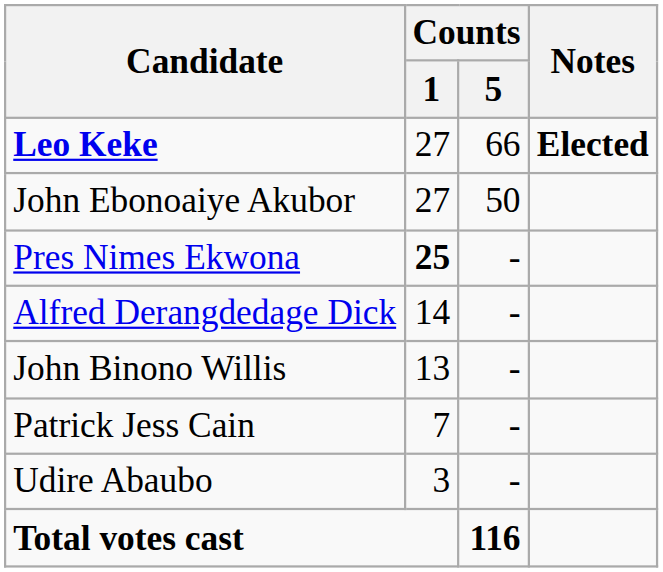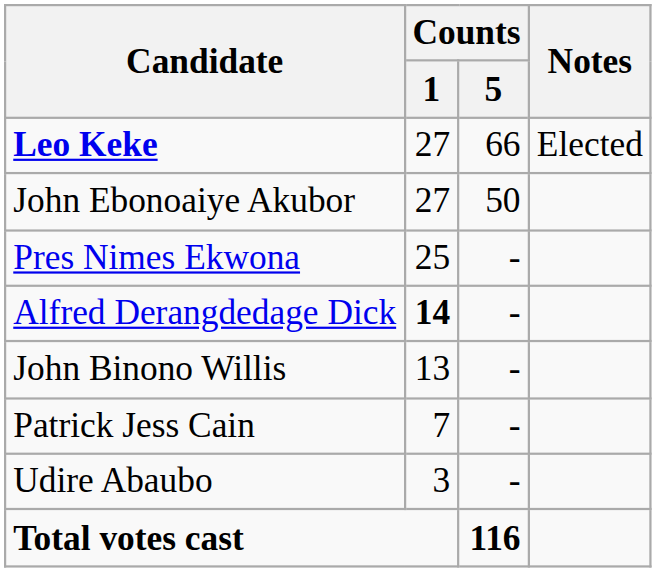(593, 144) bold -> (590, 144) normal
(432, 256) bold -> (432, 256) normal
(432, 312) normal -> (432, 312) bold
